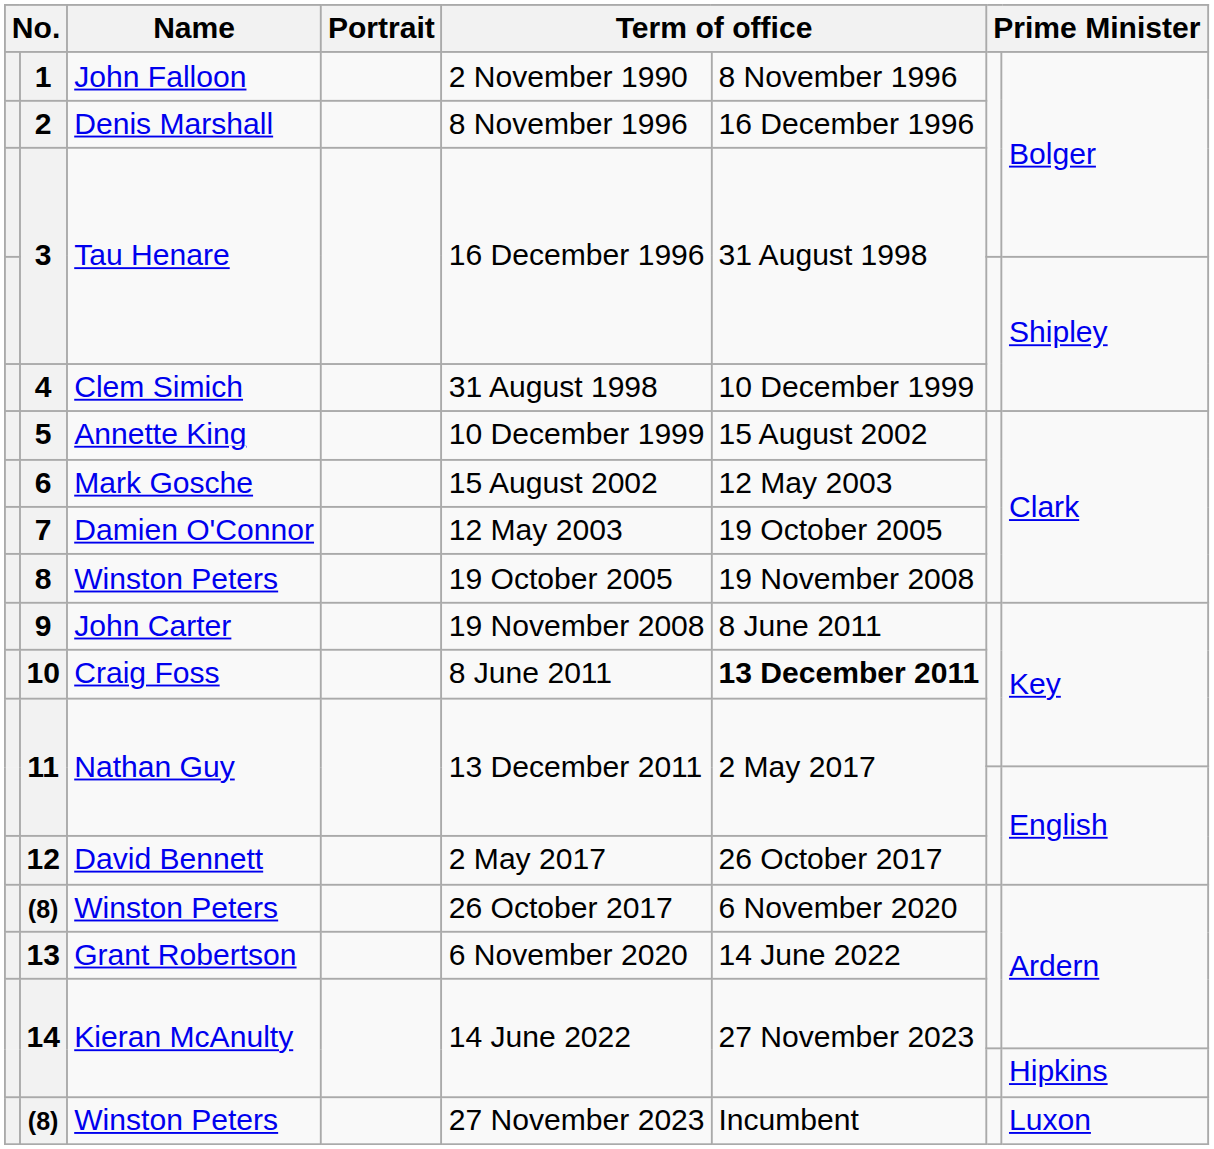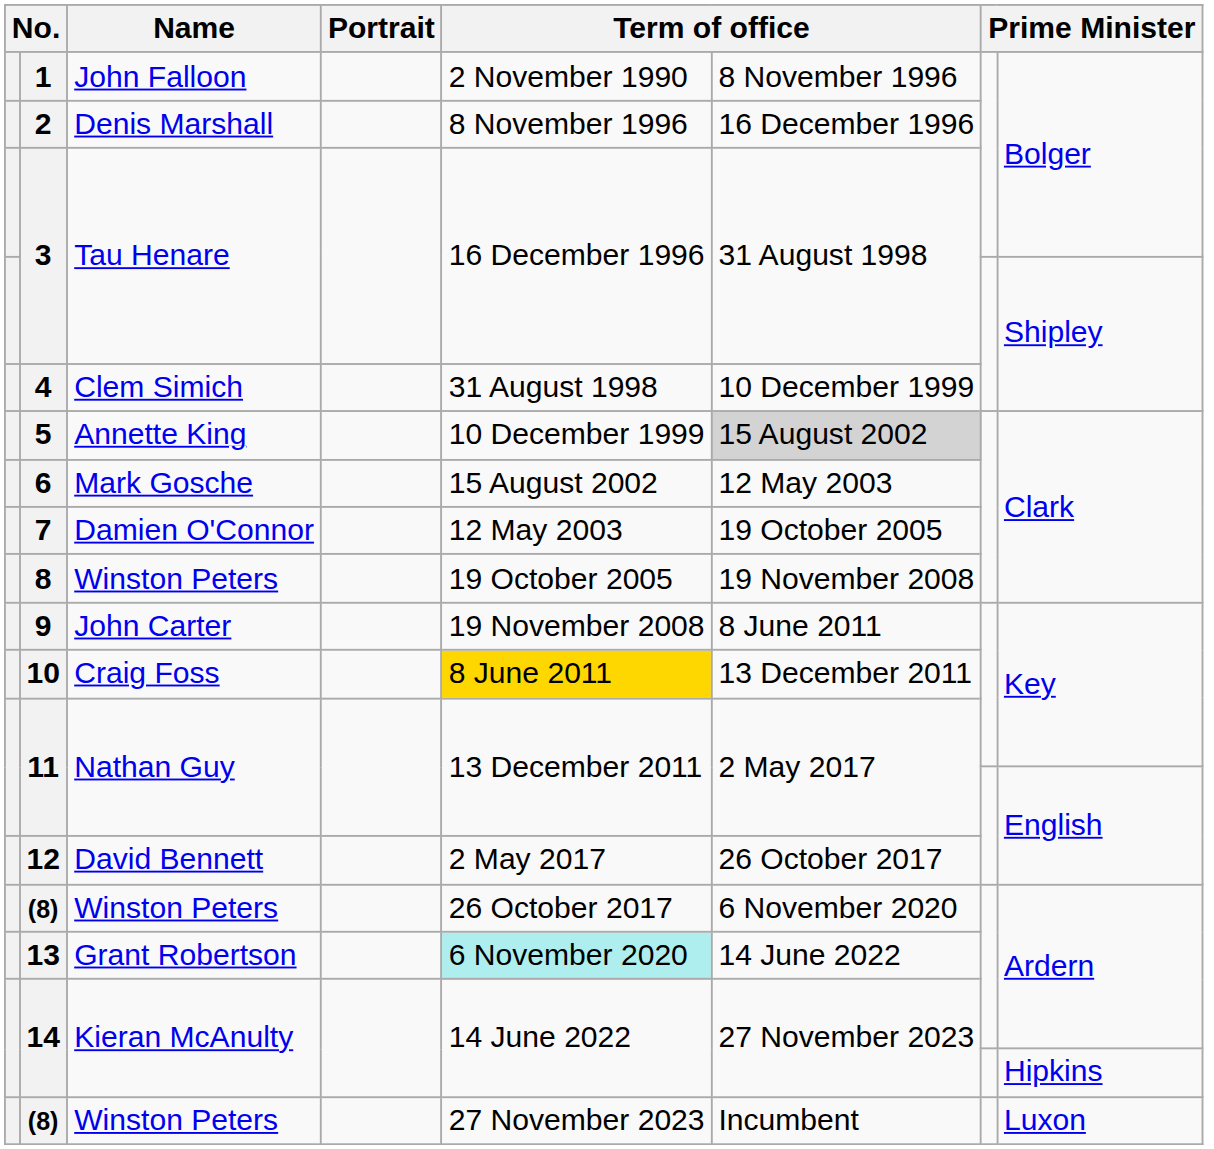(823, 434) no background -> (823, 434) lightgrey background
(530, 673) no background -> (530, 673) gold background
(849, 673) bold -> (845, 673) normal
(568, 955) no background -> (568, 955) paleturquoise background
